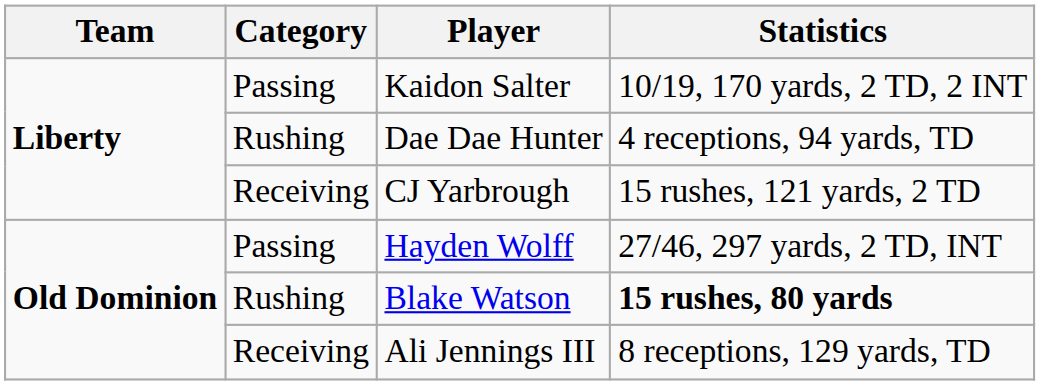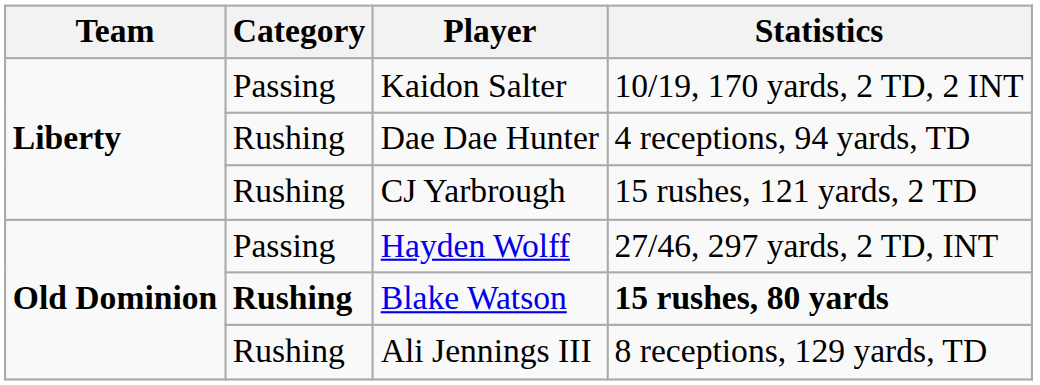(301, 191) Receiving -> (289, 191) Rushing
(289, 298) normal -> (293, 298) bold
(301, 351) Receiving -> (289, 351) Rushing
